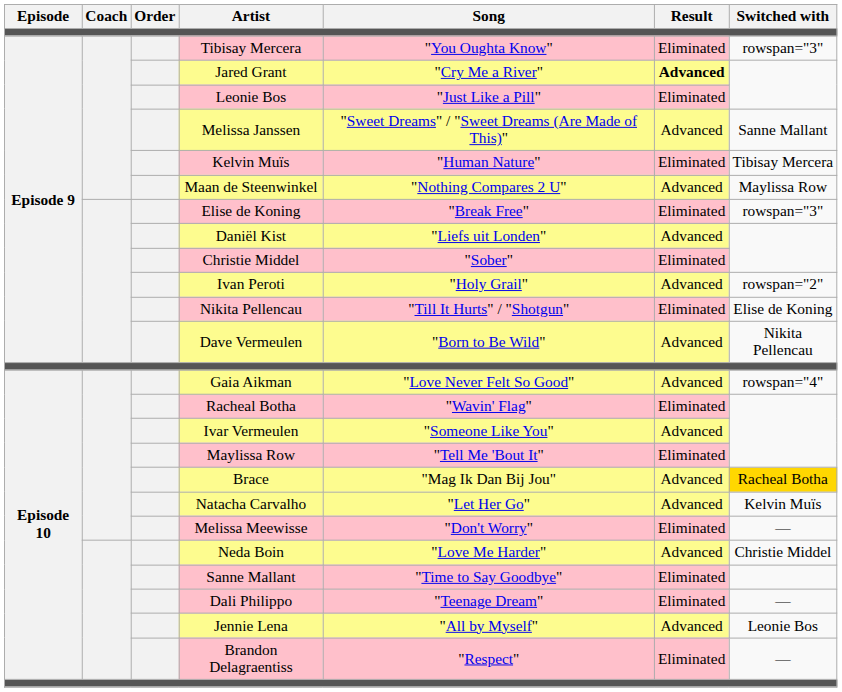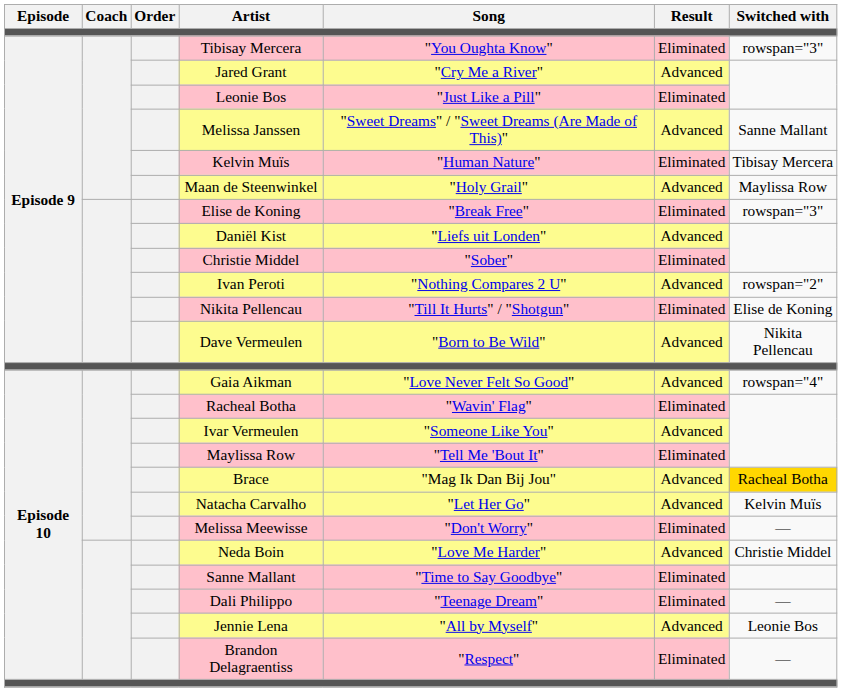(692, 72) bold -> (692, 72) normal
(489, 187) "Nothing Compares 2 U" -> (489, 187) "Holy Grail"
(489, 284) "Holy Grail" -> (489, 284) "Nothing Compares 2 U"
